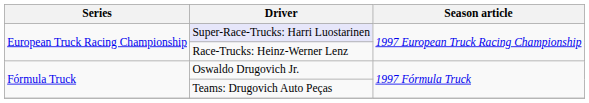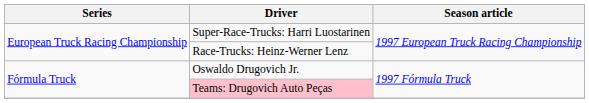(281, 32) lavender background -> (281, 32) no background
(262, 88) no background -> (262, 88) pink background
